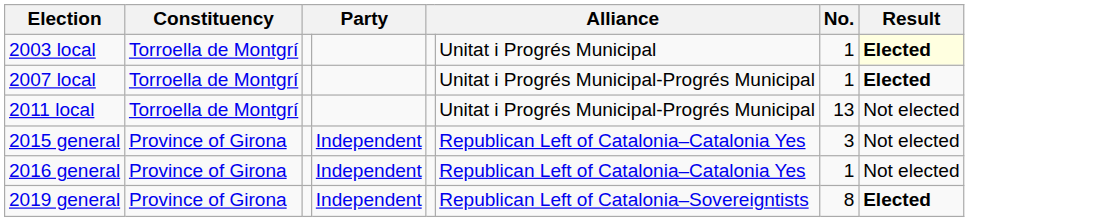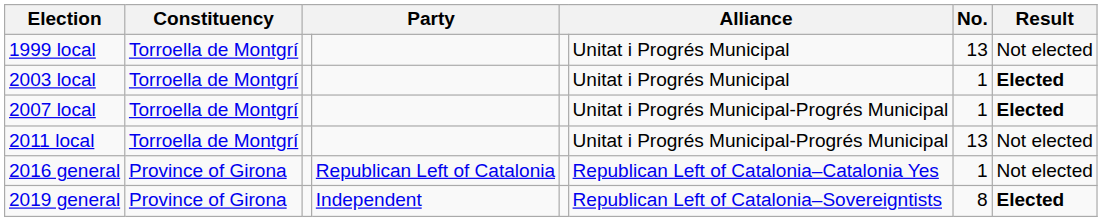+ row: (52, 49)
(897, 49) lightyellow background -> (1030, 79) no background
- row: (65, 140)
(369, 170) Independent -> (435, 170) Republican Left of Catalonia
